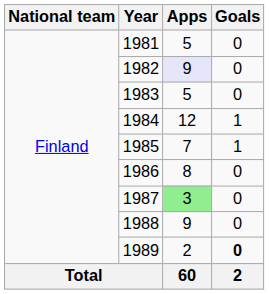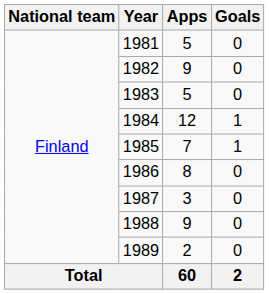(187, 69) lavender background -> (187, 69) no background
(187, 198) lightgreen background -> (187, 198) no background
(238, 250) bold -> (238, 250) normal
